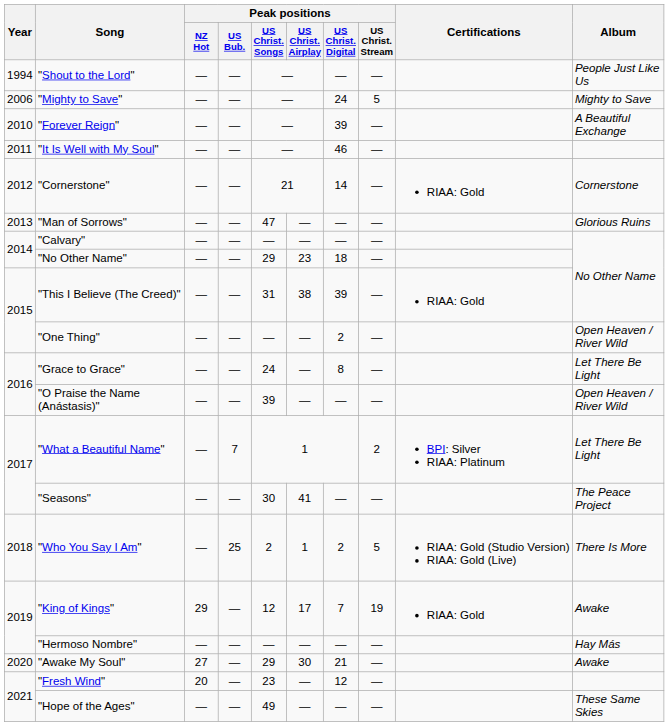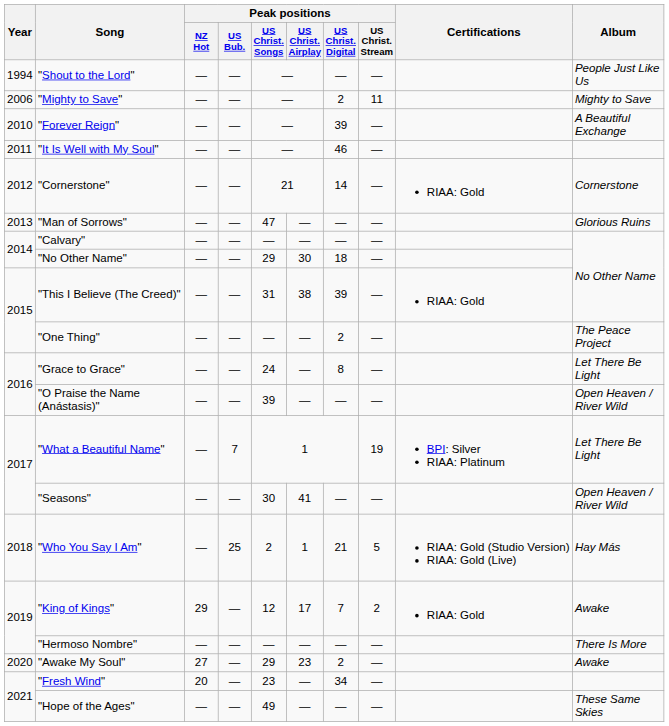(341, 100) 24 -> (341, 100) 2
(377, 100) 5 -> (377, 100) 11
(305, 258) 23 -> (305, 258) 30
(614, 337) Open Heaven / River Wild -> (603, 337) The Peace Project
(377, 449) 2 -> (377, 449) 19
(603, 498) The Peace Project -> (614, 498) Open Heaven / River Wild
(341, 547) 2 -> (341, 547) 21
(611, 547) There Is More -> (598, 547) Hay Más
(377, 608) 19 -> (377, 608) 2
(598, 644) Hay Más -> (611, 644) There Is More
(305, 663) 30 -> (305, 663) 23
(341, 663) 21 -> (341, 663) 2
(341, 681) 12 -> (341, 681) 34
